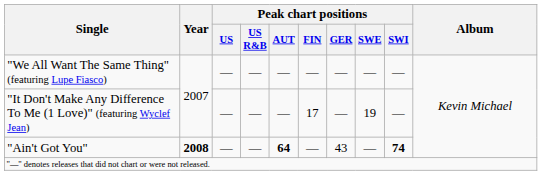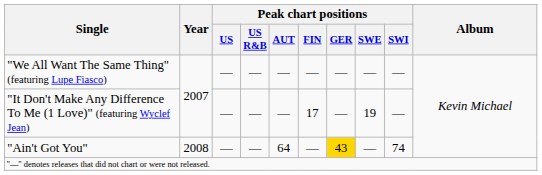(196, 147) bold -> (196, 147) normal
(284, 147) bold -> (284, 147) normal
(341, 147) no background -> (341, 147) gold background
(398, 147) bold -> (398, 147) normal
